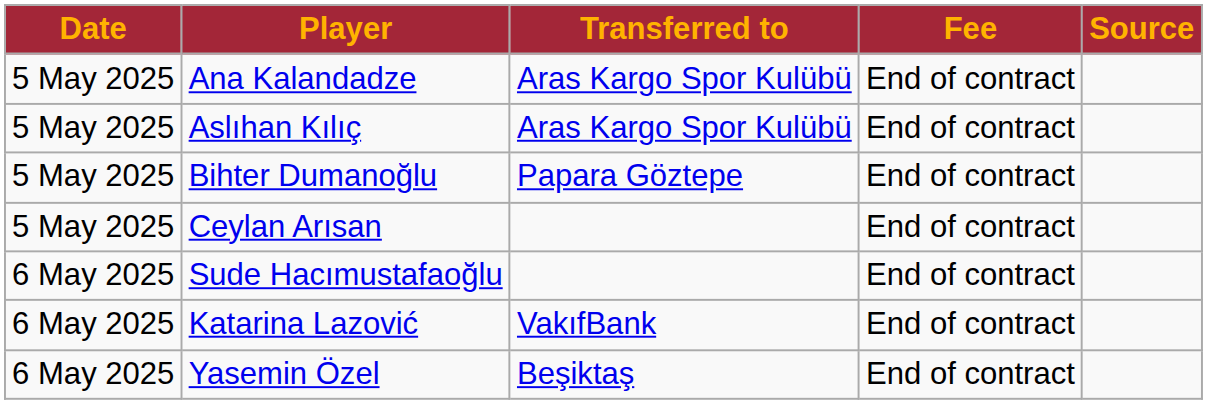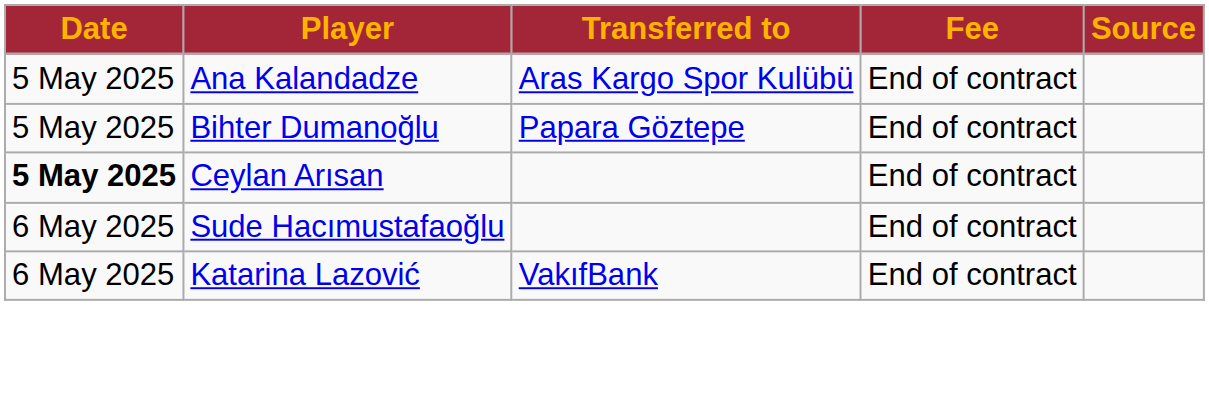- row: (275, 127)
(93, 226) normal -> (94, 176) bold
- row: (284, 373)
